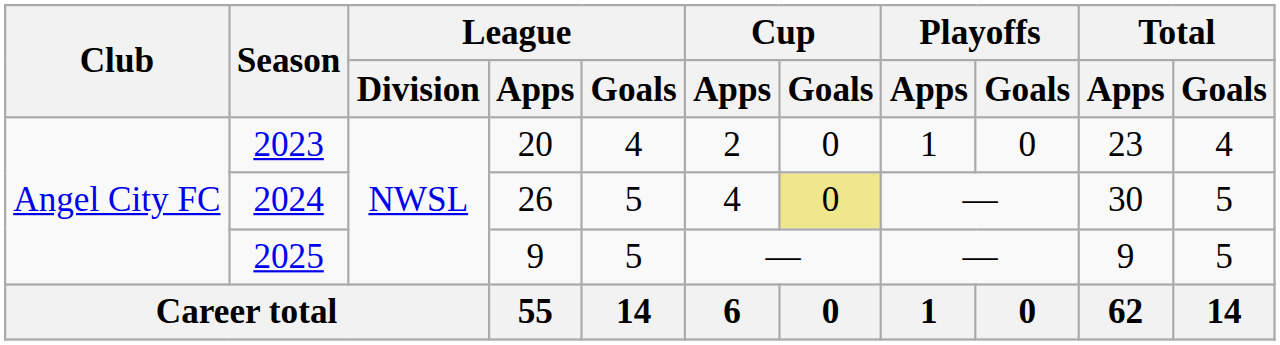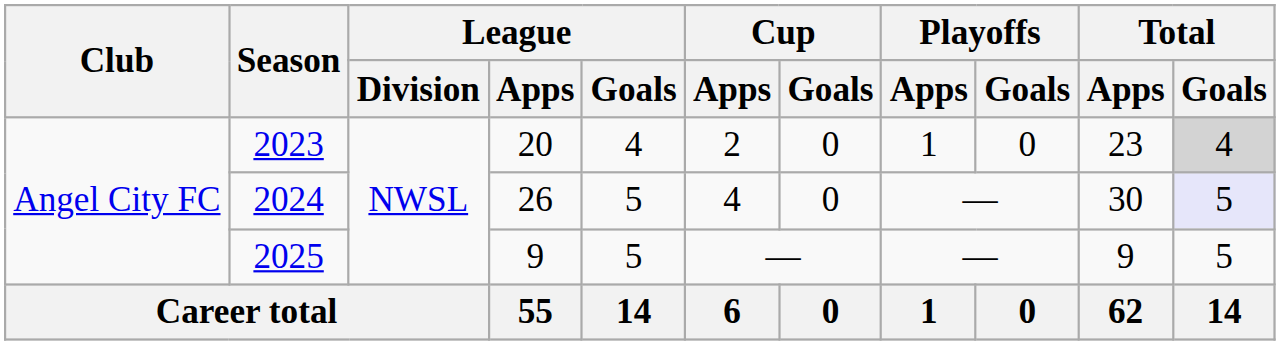(1224, 144) no background -> (1224, 144) lightgrey background
(830, 199) khaki background -> (830, 199) no background
(1224, 199) no background -> (1224, 199) lavender background
